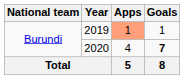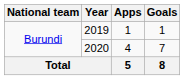(128, 30) lightsalmon background -> (128, 30) no background
(162, 48) bold -> (162, 48) normal
